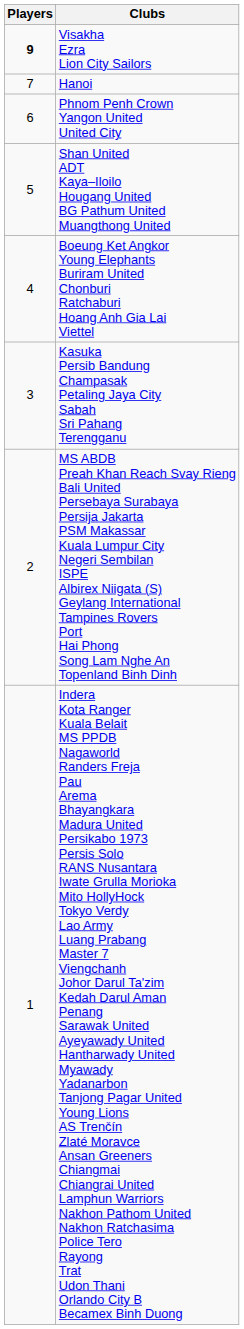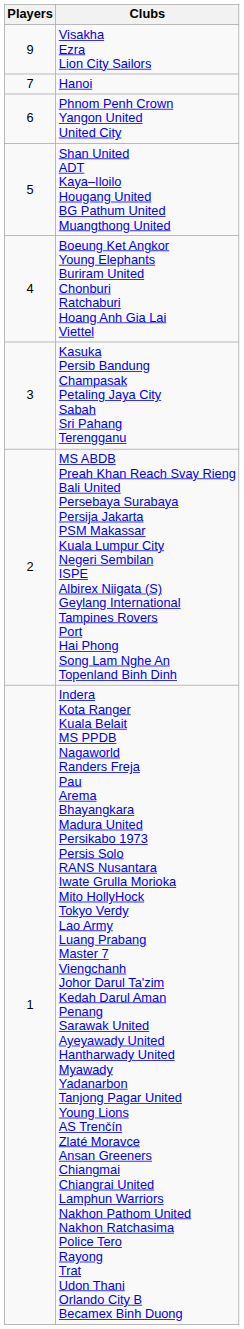(30, 49) bold -> (30, 49) normal
